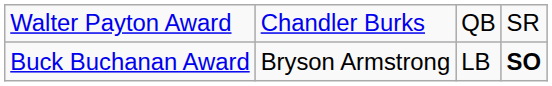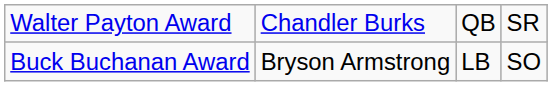(524, 61) bold -> (524, 61) normal
